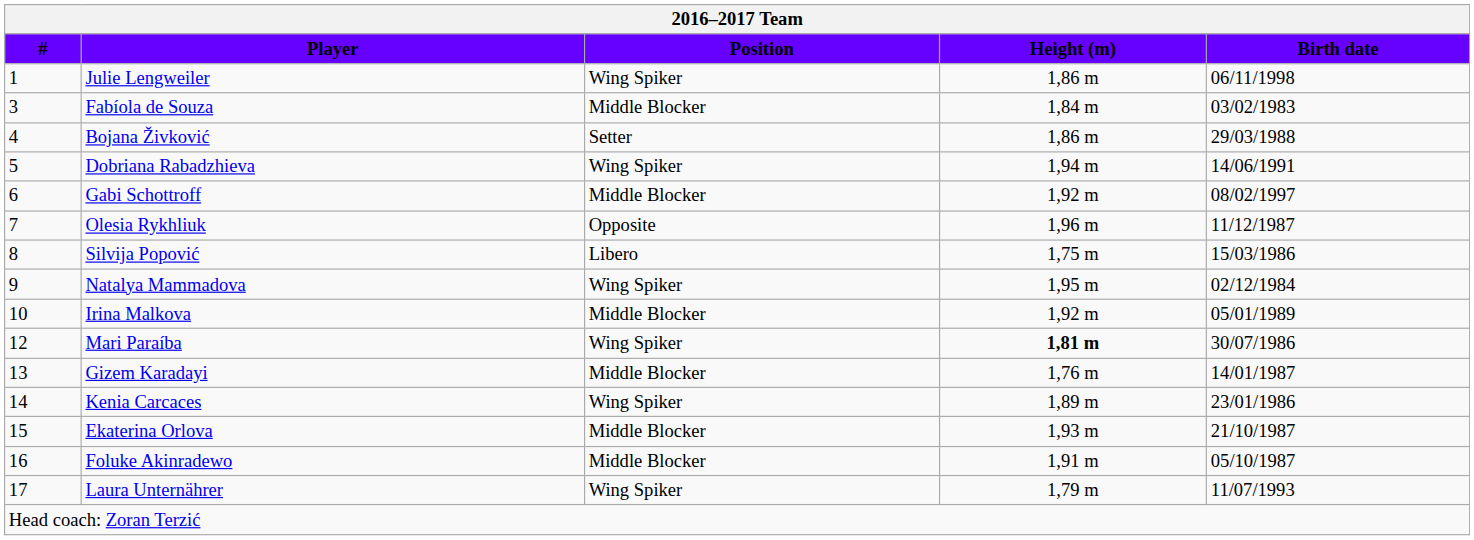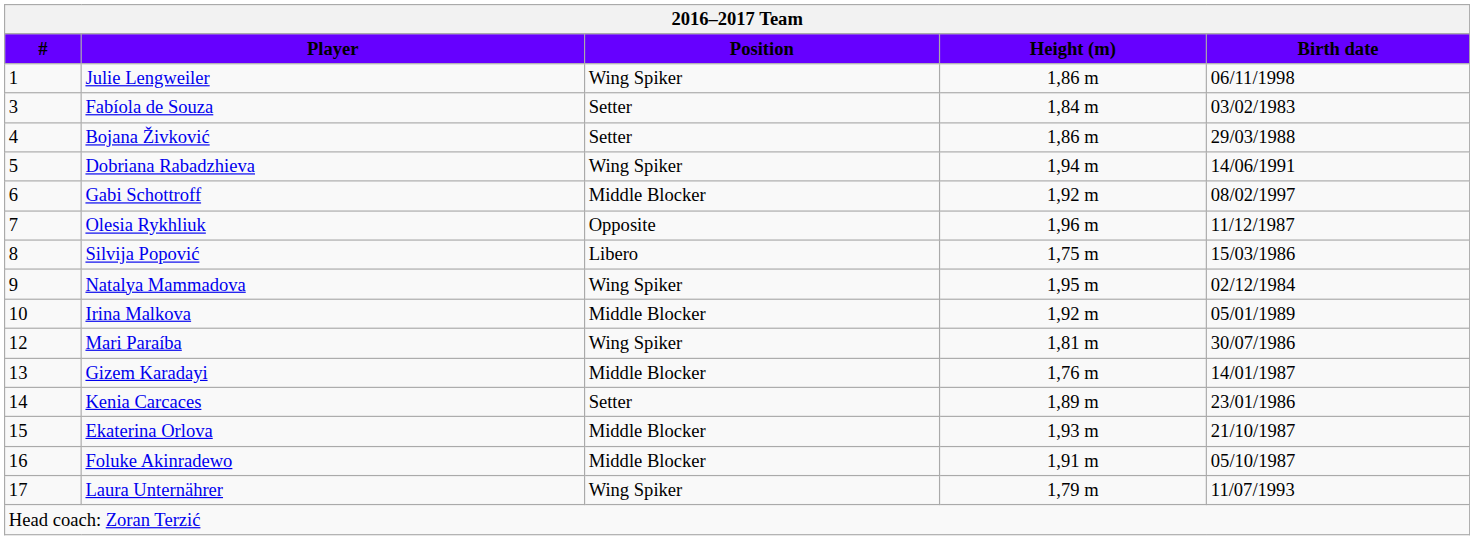(647, 107) Middle Blocker -> (610, 107) Setter
(1073, 343) bold -> (1073, 343) normal
(635, 401) Wing Spiker -> (610, 401) Setter
